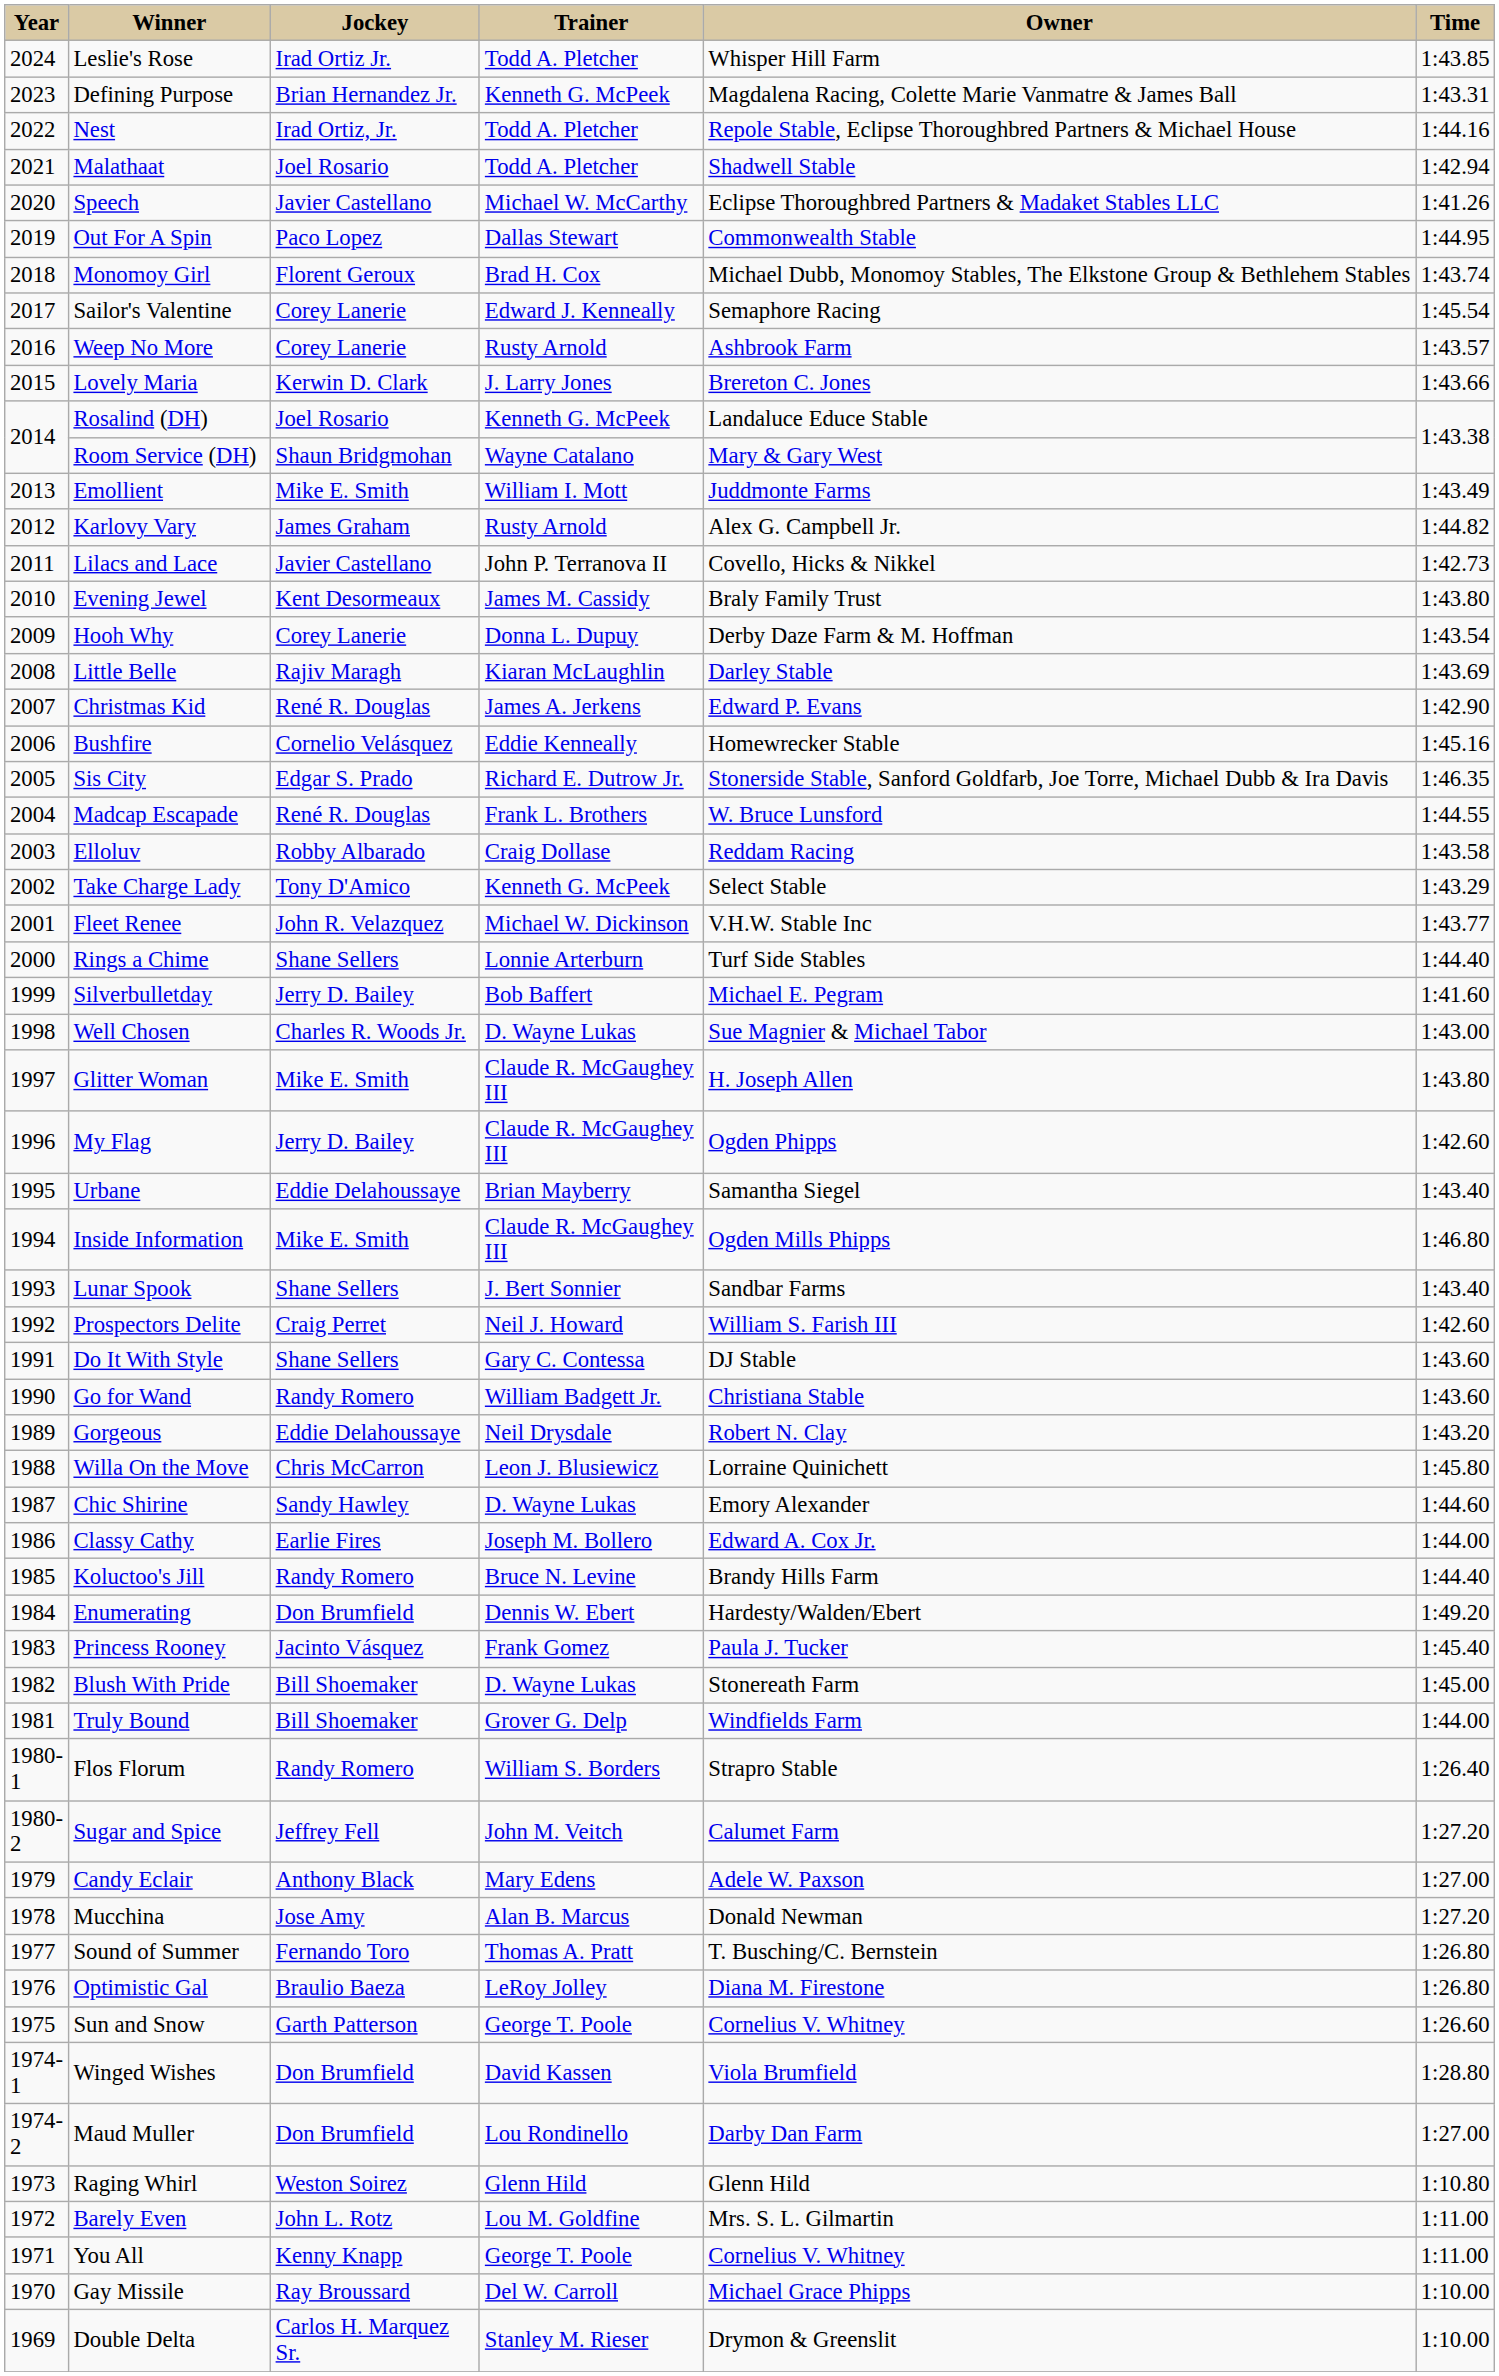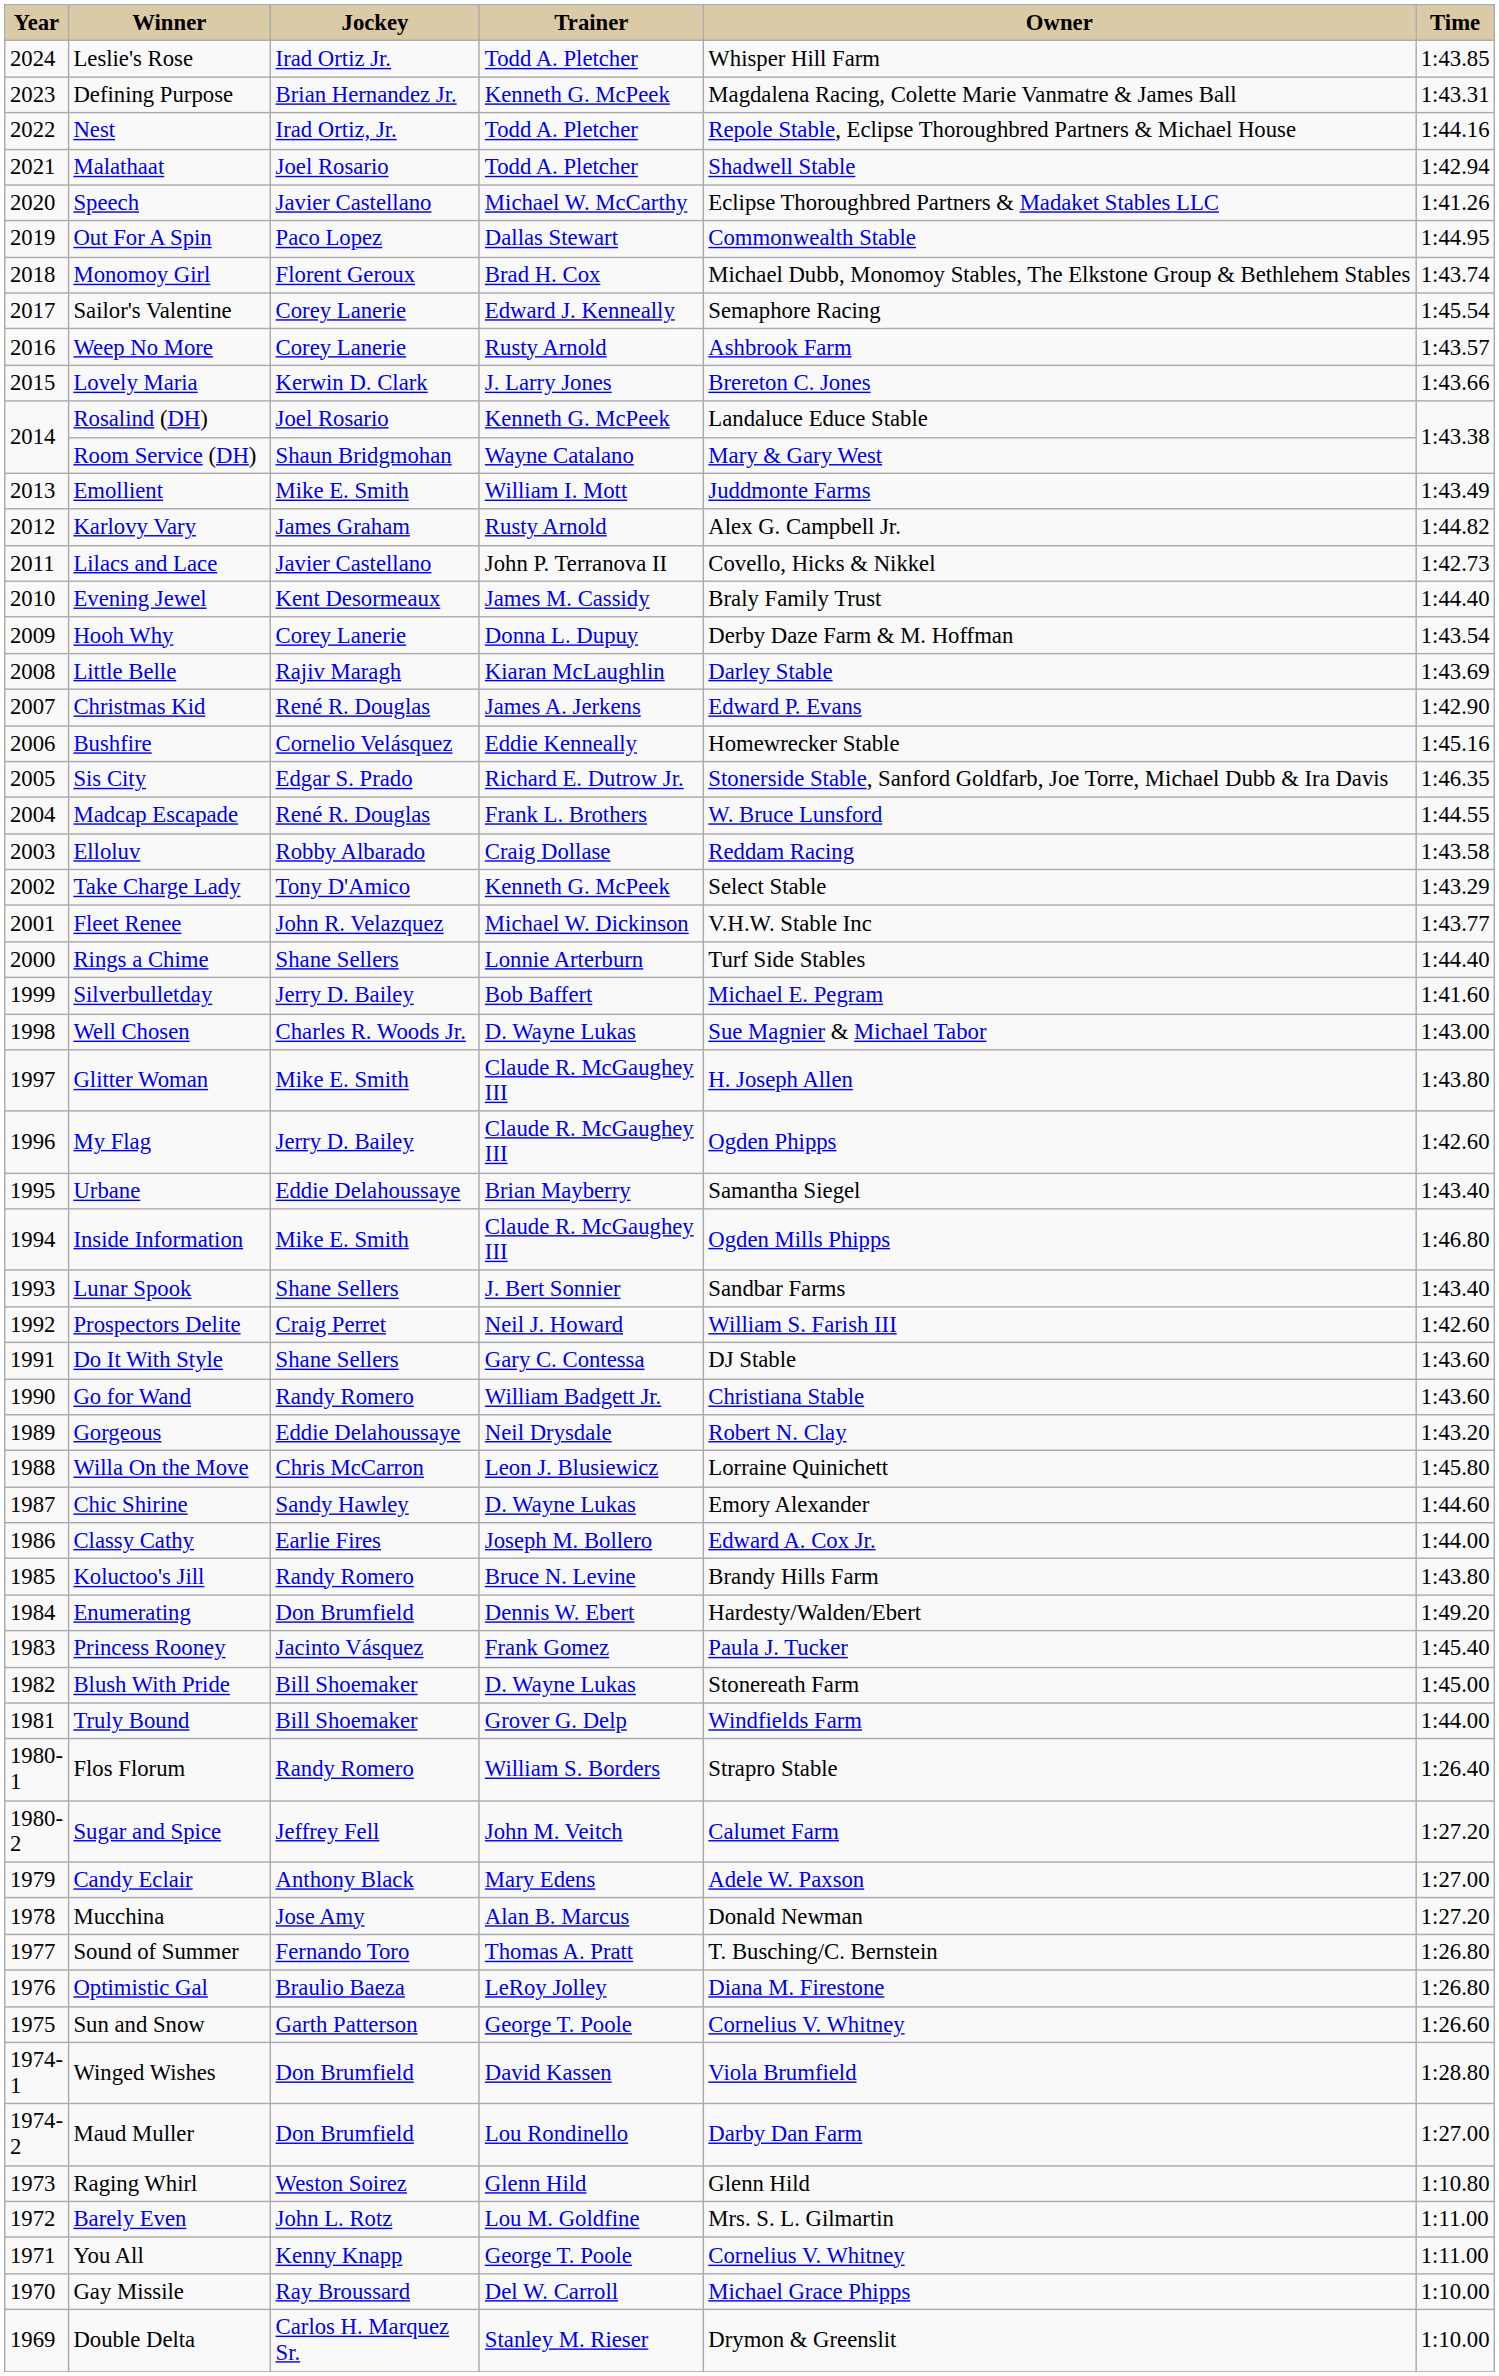(1455, 599) 1:43.80 -> (1455, 599) 1:44.40
(1455, 1576) 1:44.40 -> (1455, 1576) 1:43.80
